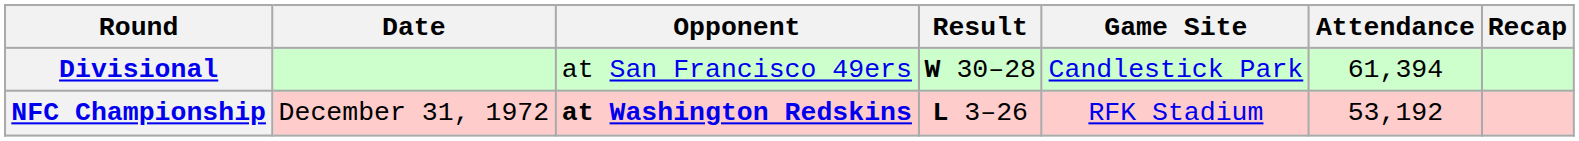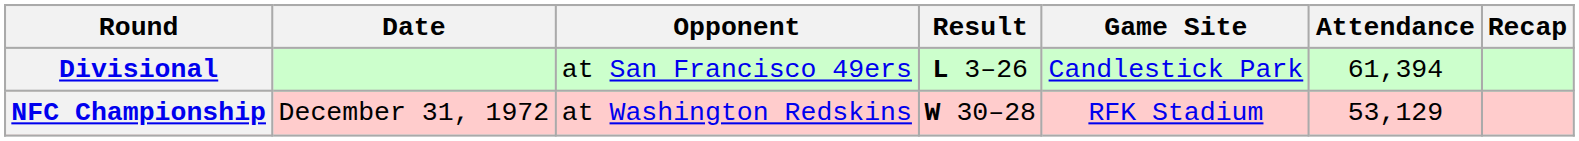(980, 70) W 30–28 -> (980, 70) L 3–26
(737, 113) bold -> (737, 113) normal
(980, 113) L 3–26 -> (980, 113) W 30–28
(1395, 113) 53,192 -> (1395, 113) 53,129
